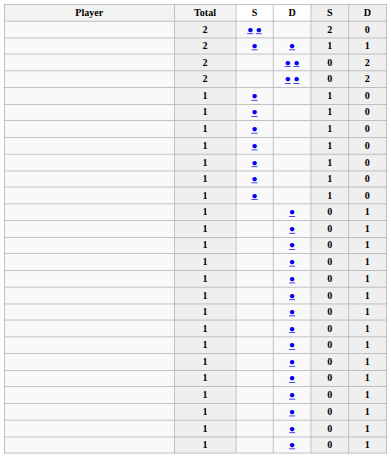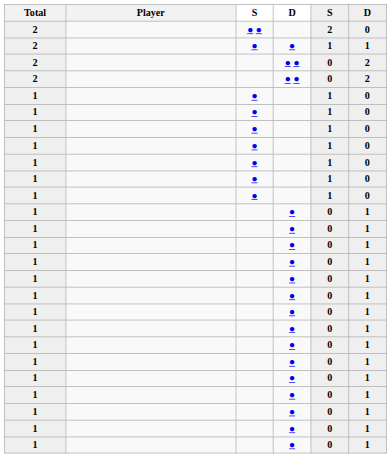columns swapped: (205, 13) <-> (89, 13)
